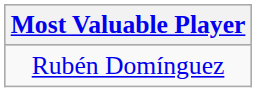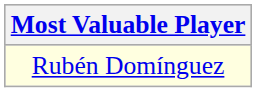(128, 65) no background -> (128, 65) lightyellow background
